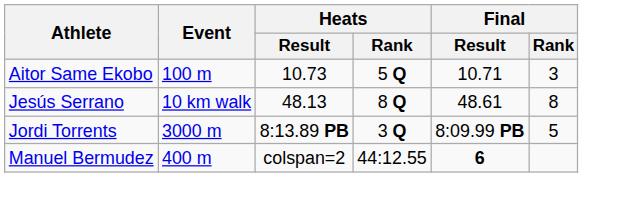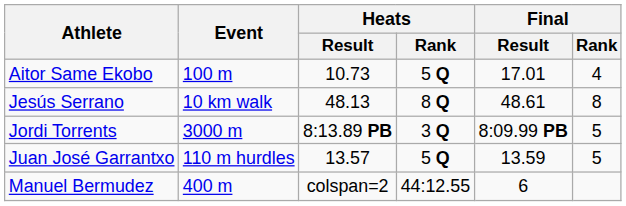(480, 74) 10.71 -> (523, 74) 17.01
(553, 74) 3 -> (597, 74) 4
+ row: (92, 159)
(480, 159) bold -> (523, 187) normal
